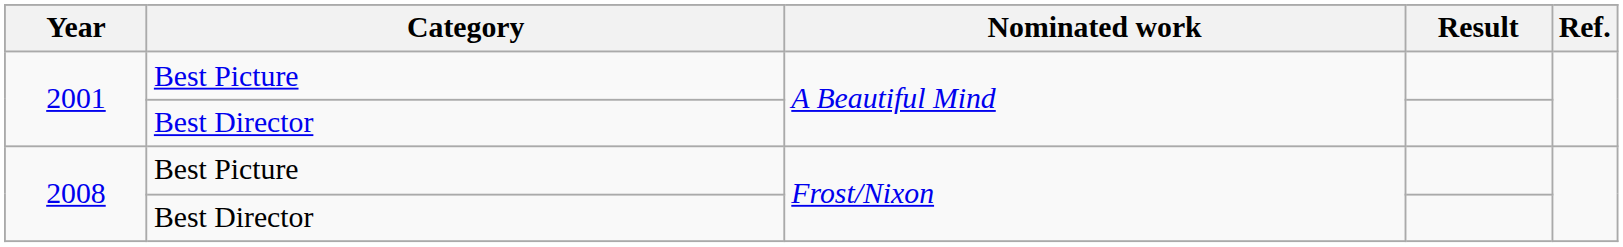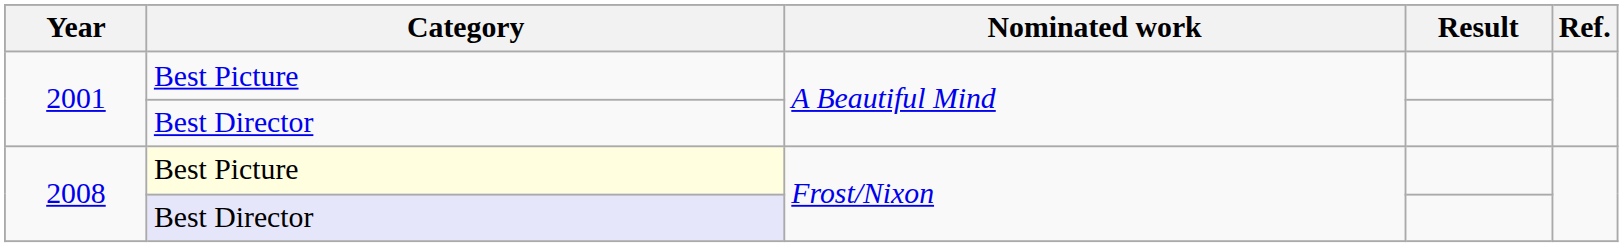(226, 169) no background -> (226, 169) lightyellow background
(234, 216) no background -> (234, 216) lavender background
